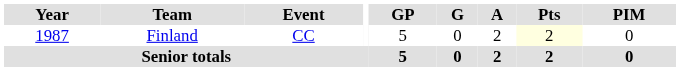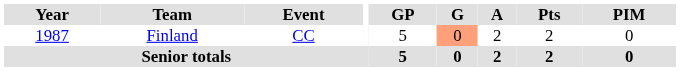(457, 35) no background -> (457, 35) lightsalmon background
(549, 35) lightyellow background -> (549, 35) no background
